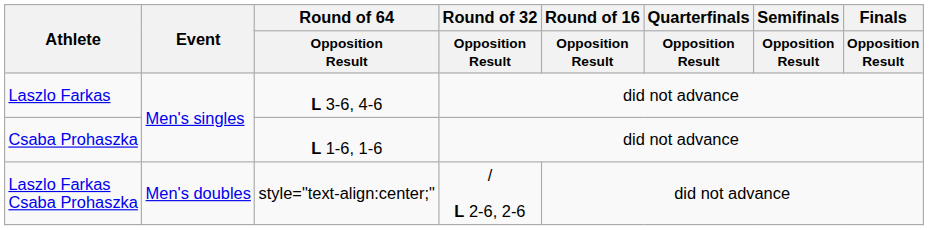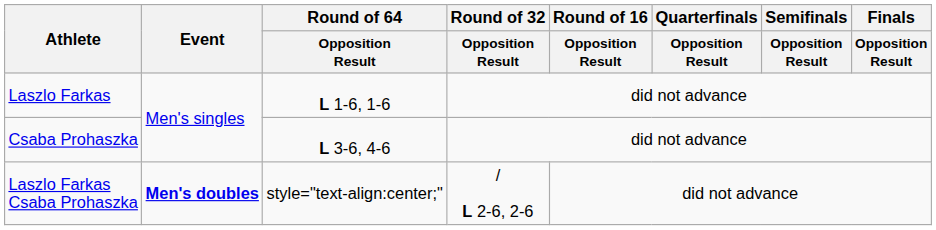(347, 105) L 3-6, 4-6 -> (355, 105) L 1-6, 1-6
(347, 149) L 1-6, 1-6 -> (355, 149) L 3-6, 4-6
(198, 193) normal -> (202, 193) bold
